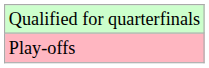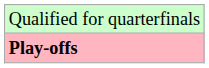(42, 47) normal -> (43, 47) bold
